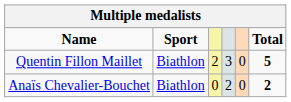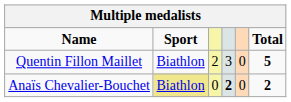(181, 85) no background -> (181, 85) khaki background
(229, 85) normal -> (229, 85) bold
